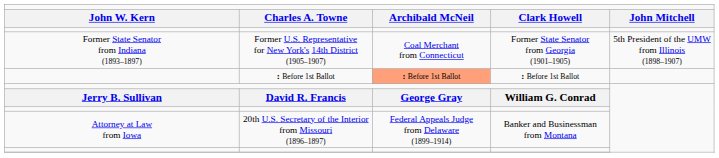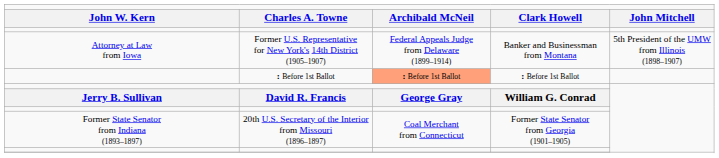(122, 50) Former State Senator from Indiana (1893–1897) -> (122, 50) Attorney at Law from Iowa
(431, 50) Coal Merchant from Connecticut -> (431, 50) Federal Appeals Judge from Delaware (1899–1914)
(550, 50) Former State Senator from Georgia (1901–1905) -> (550, 50) Banker and Businessman from Montana
(122, 130) Attorney at Law from Iowa -> (122, 130) Former State Senator from Indiana (1893–1897)
(431, 130) Federal Appeals Judge from Delaware (1899–1914) -> (431, 130) Coal Merchant from Connecticut
(550, 130) Banker and Businessman from Montana -> (550, 130) Former State Senator from Georgia (1901–1905)
